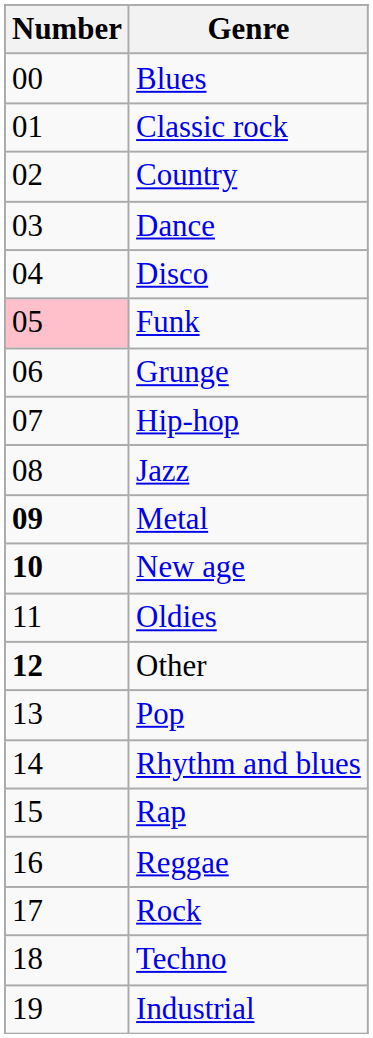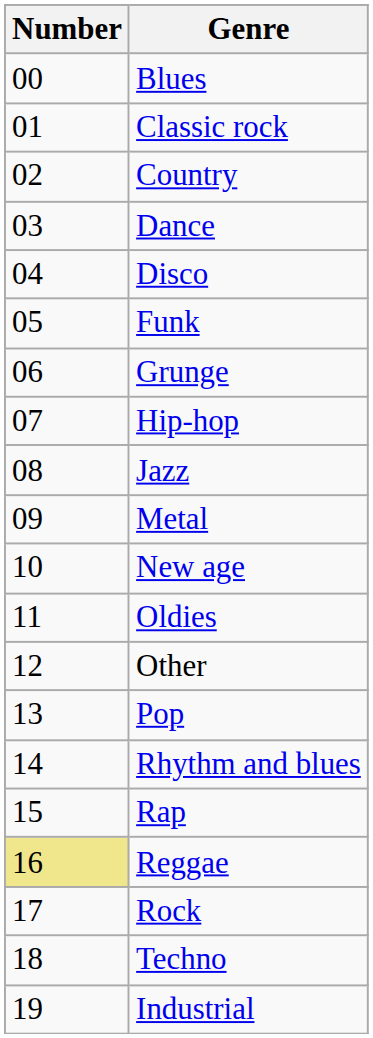(28, 322) pink background -> (28, 322) no background
(28, 518) bold -> (28, 518) normal
(28, 567) bold -> (28, 567) normal
(28, 665) bold -> (28, 665) normal
(28, 861) no background -> (28, 861) khaki background
